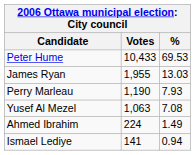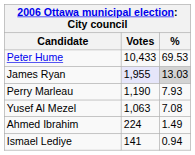(137, 74) no background -> (137, 74) lavender background
(175, 74) no background -> (175, 74) lightgrey background
